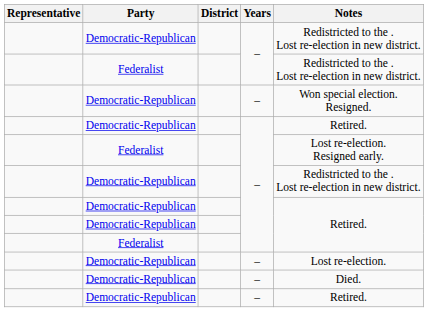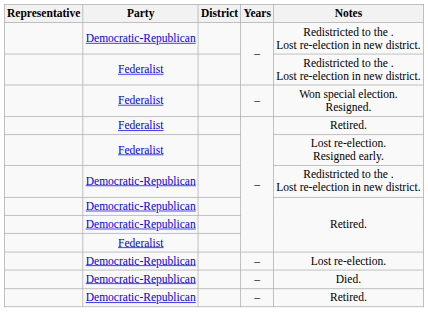(141, 100) Democratic-Republican -> (141, 100) Federalist
(141, 125) Democratic-Republican -> (141, 125) Federalist
